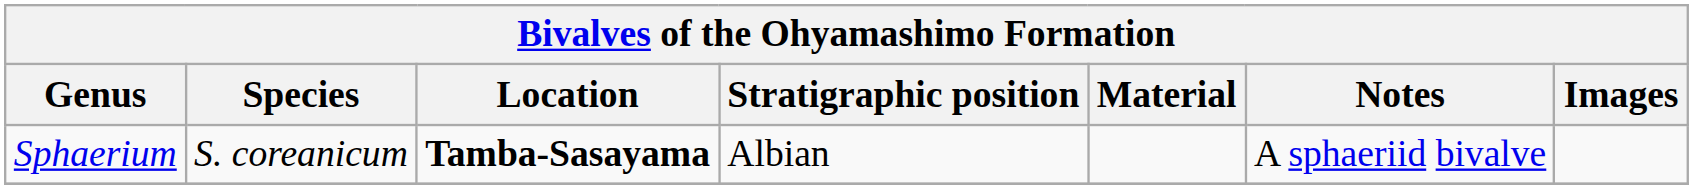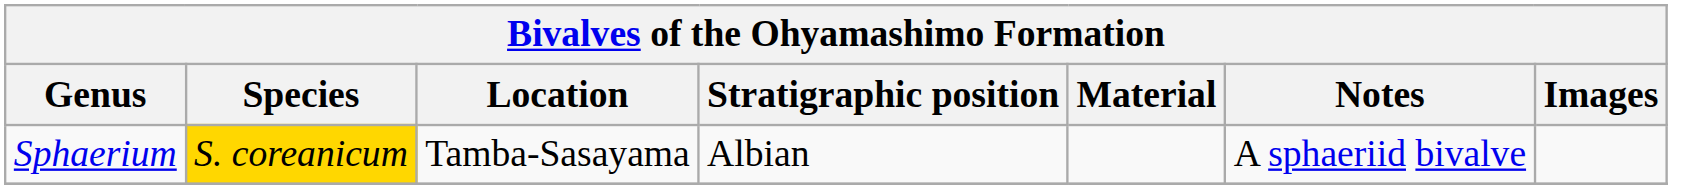(301, 153) no background -> (301, 153) gold background
(568, 153) bold -> (557, 153) normal
